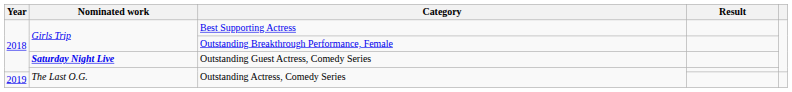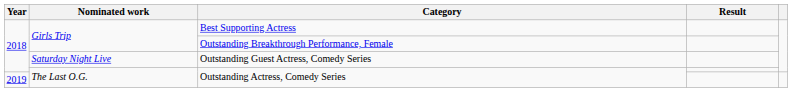(73, 59) bold -> (71, 59) normal
